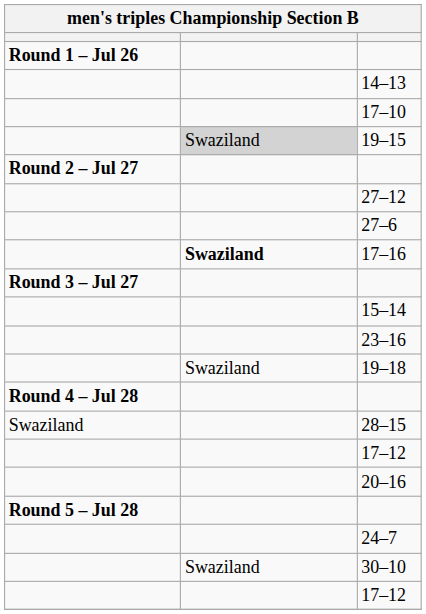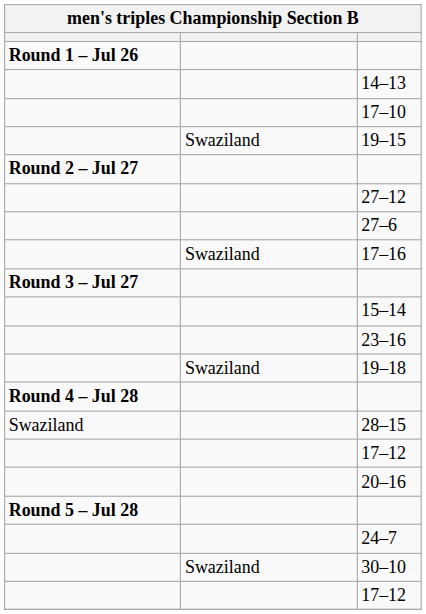(222, 140) lightgrey background -> (222, 140) no background
(224, 254) bold -> (222, 254) normal
